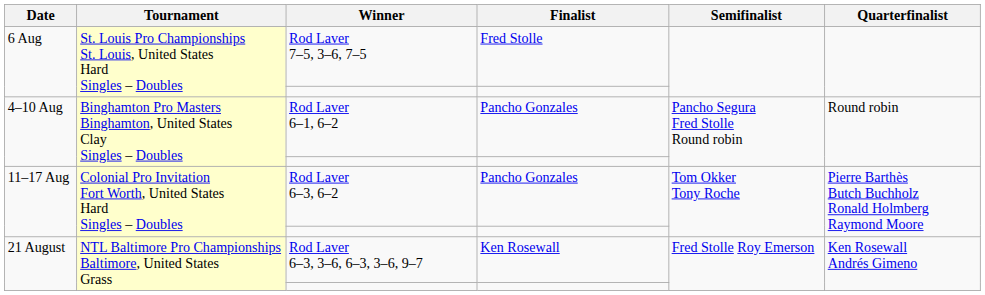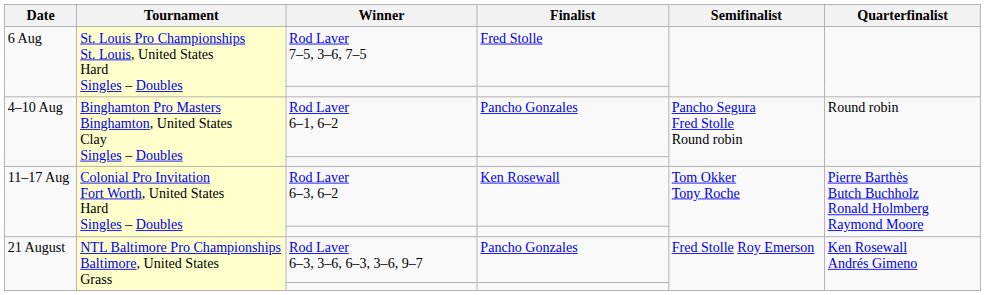(529, 177) Pancho Gonzales -> (520, 177) Ken Rosewall
(520, 247) Ken Rosewall -> (529, 247) Pancho Gonzales
